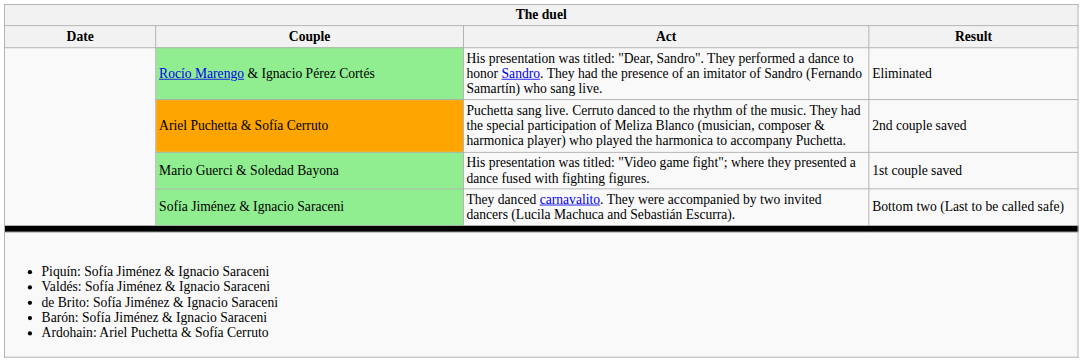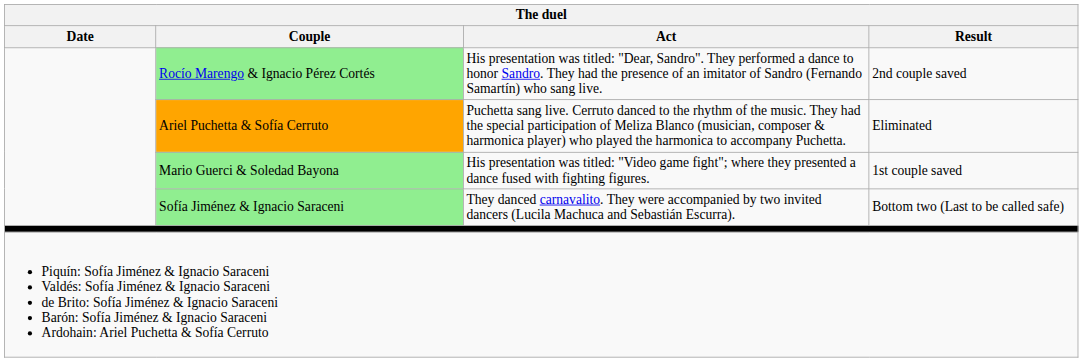(902, 73) Eliminated -> (919, 73) 2nd couple saved
(919, 125) 2nd couple saved -> (902, 125) Eliminated
